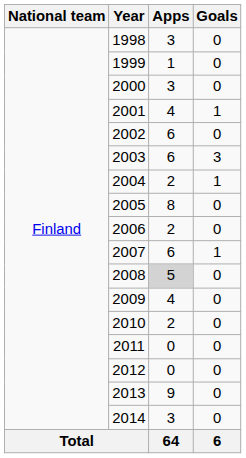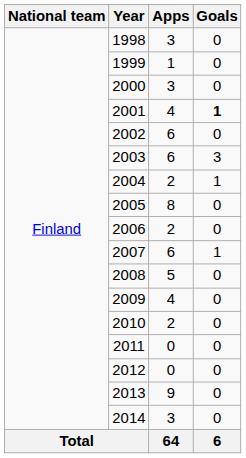(217, 110) normal -> (217, 110) bold
(171, 275) lightgrey background -> (171, 275) no background
